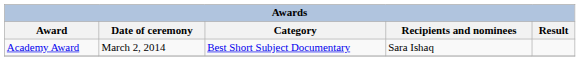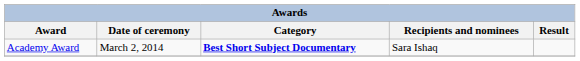(279, 47) normal -> (279, 47) bold
